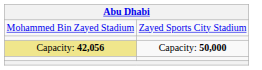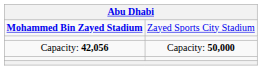(70, 28) normal -> (75, 28) bold
(70, 48) khaki background -> (75, 48) no background
